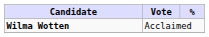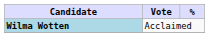(38, 26) no background -> (38, 26) lightblue background
